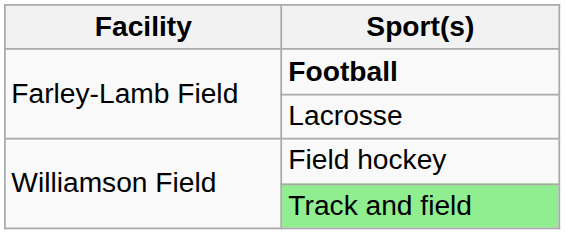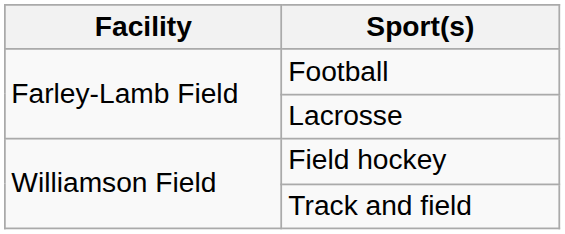(343, 71) bold -> (338, 71) normal
(380, 205) lightgreen background -> (380, 205) no background
